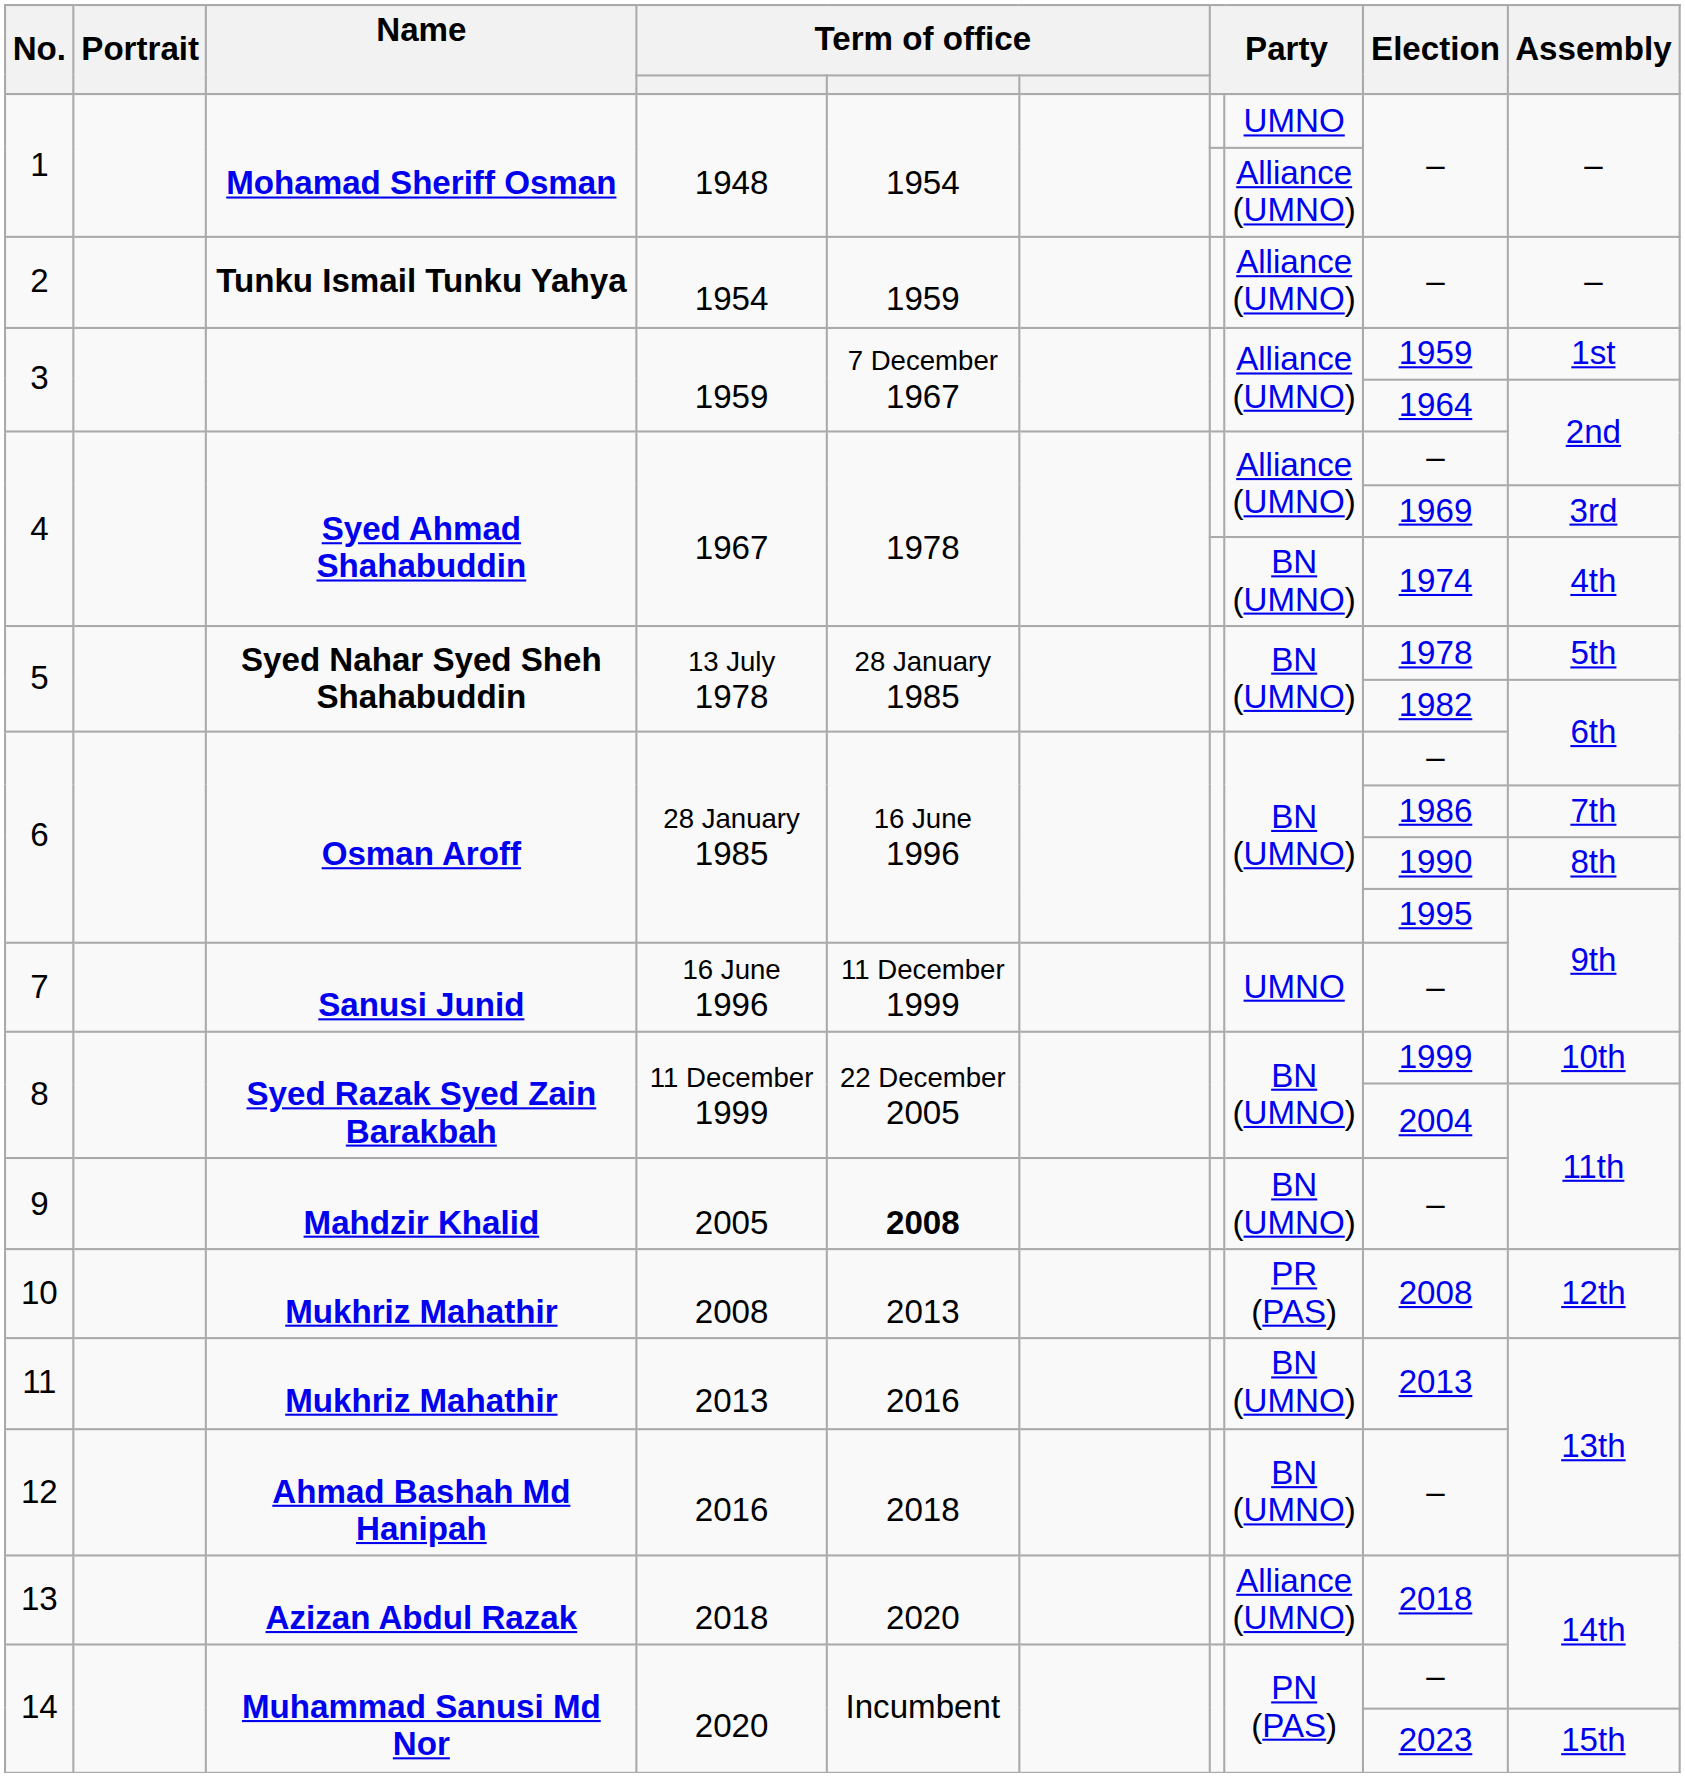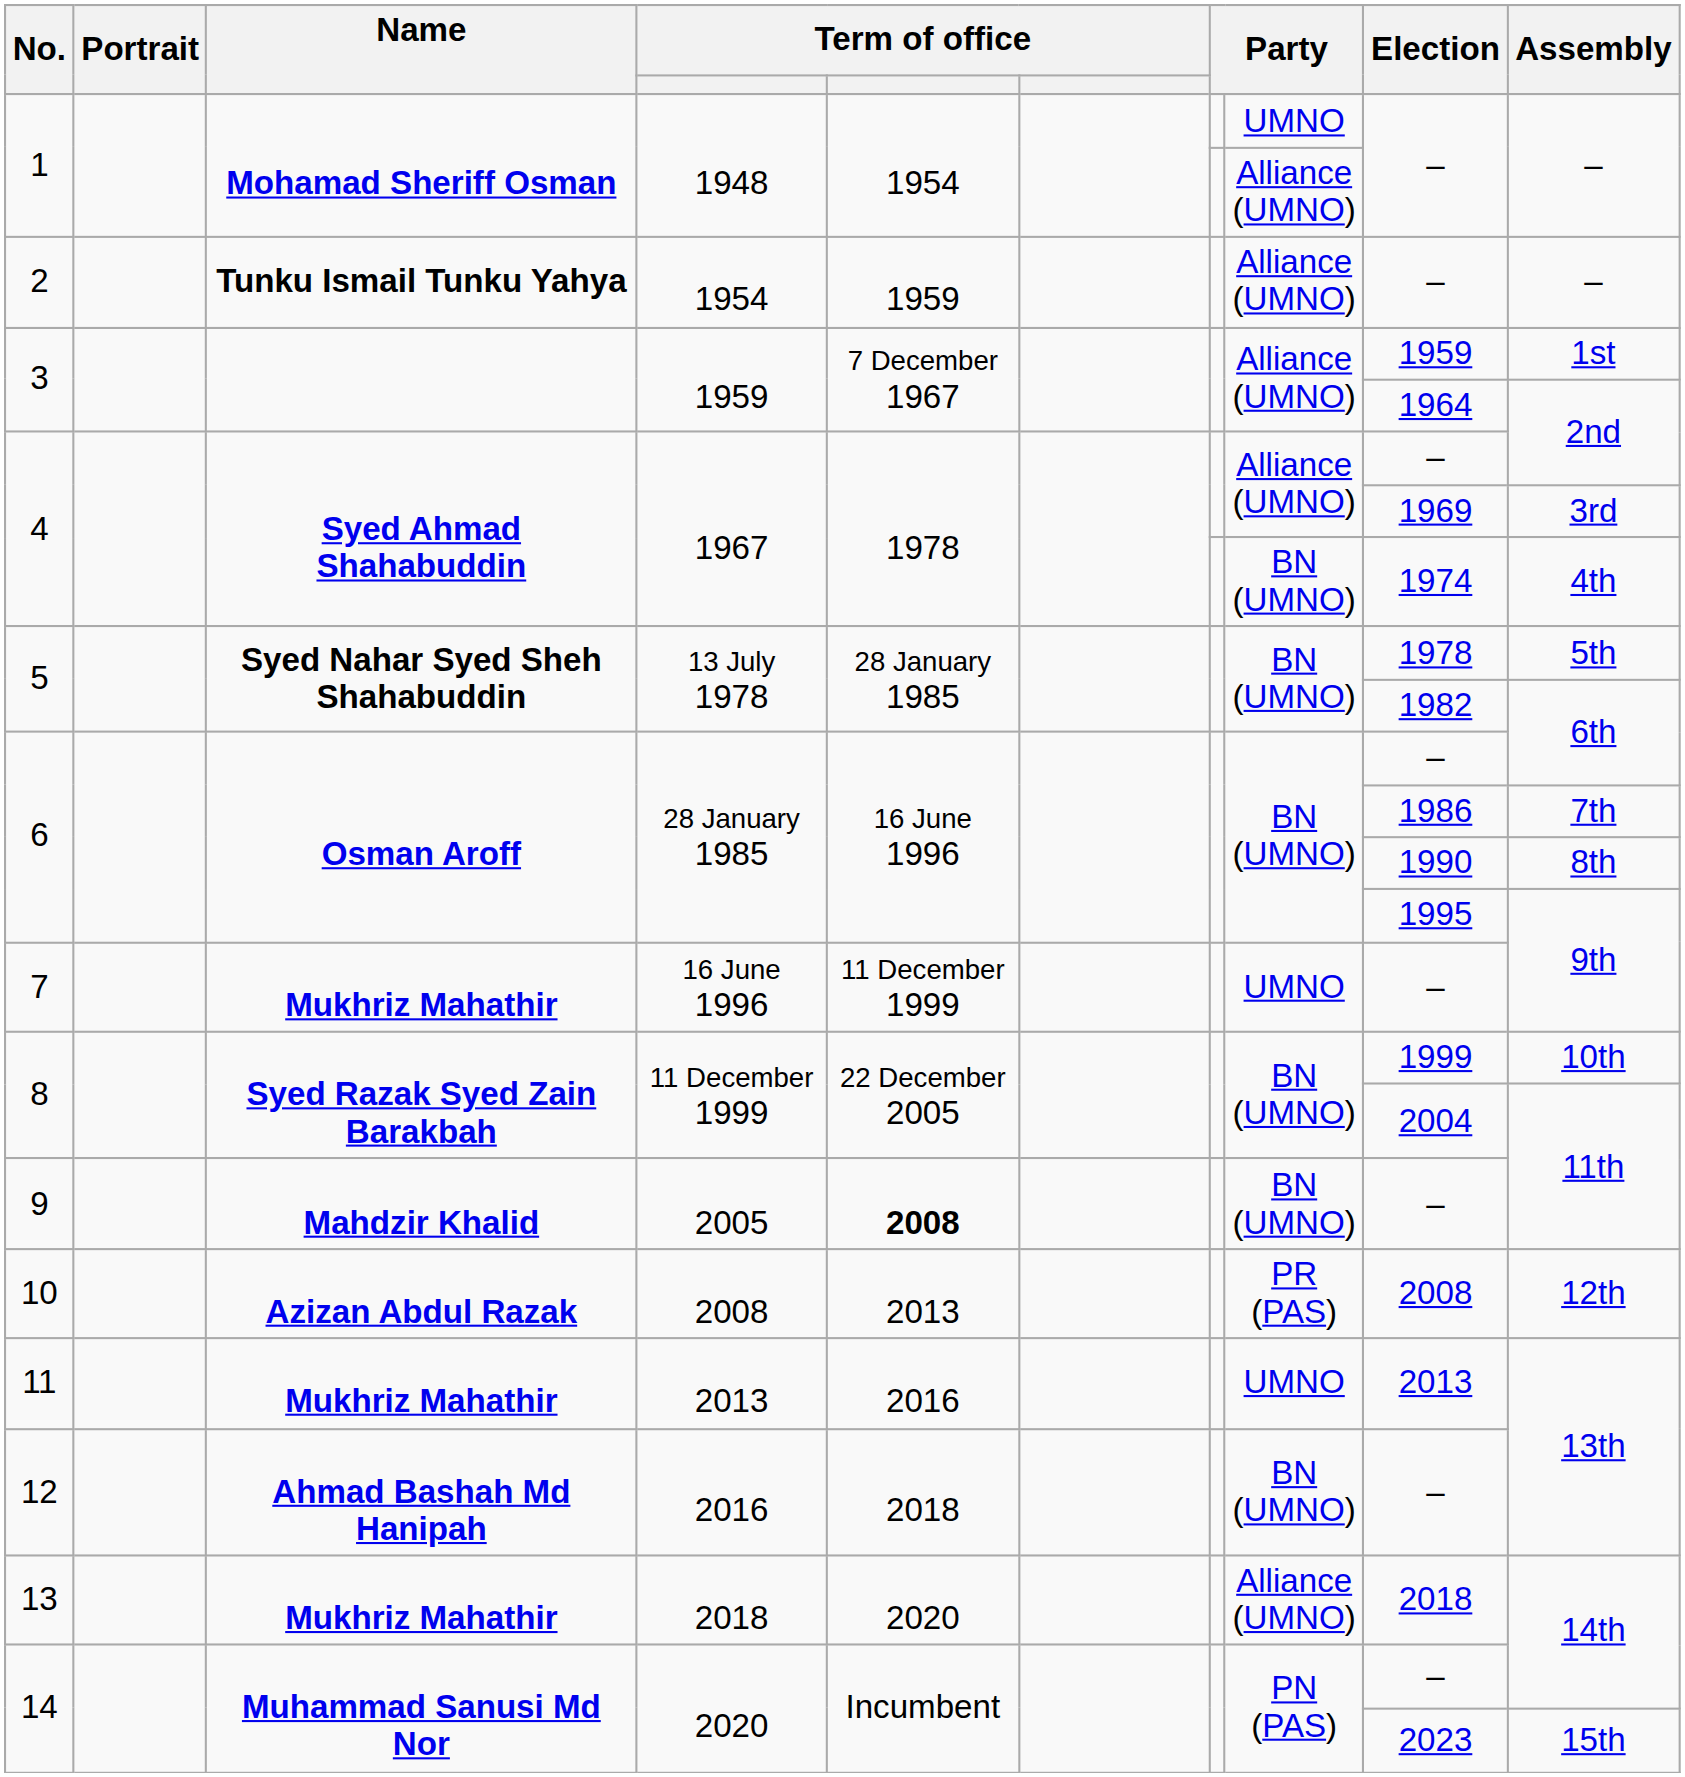(421, 1004) Sanusi Junid -> (421, 1004) Mukhriz Mahathir
(421, 1311) Mukhriz Mahathir -> (421, 1311) Azizan Abdul Razak
(1294, 1382) BN (UMNO) -> (1294, 1382) UMNO
(421, 1618) Azizan Abdul Razak -> (421, 1618) Mukhriz Mahathir
